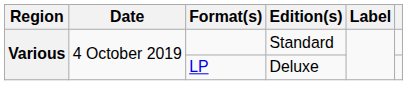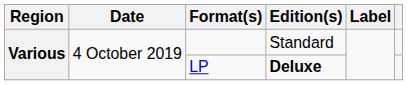(294, 67) normal -> (295, 67) bold
